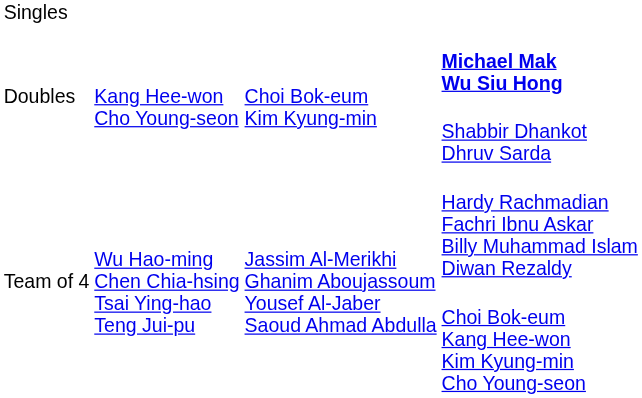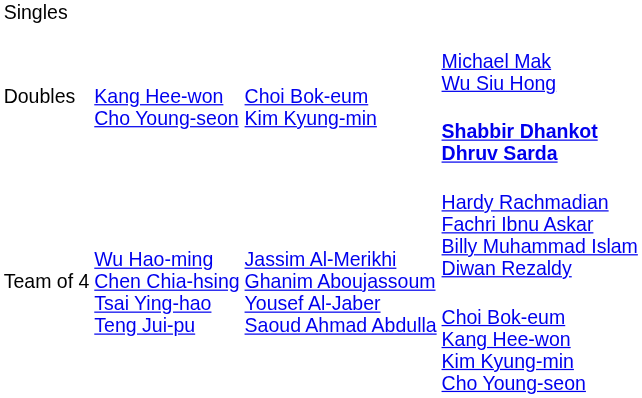(502, 72) bold -> (499, 72) normal
(514, 143) normal -> (520, 143) bold
